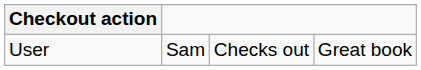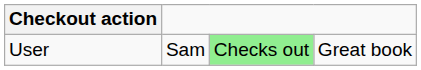(261, 49) no background -> (261, 49) lightgreen background
